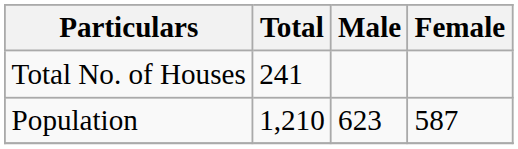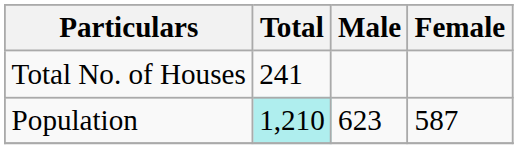(292, 119) no background -> (292, 119) paleturquoise background
